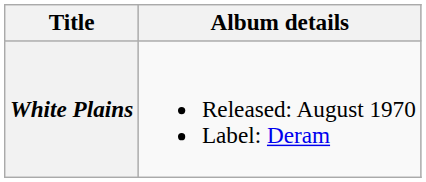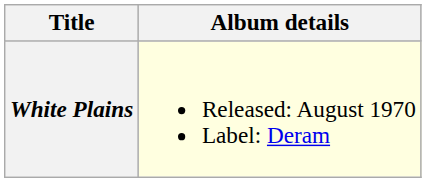(280, 122) no background -> (280, 122) lightyellow background
